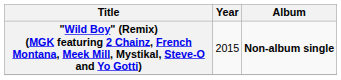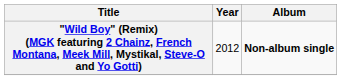(227, 48) 2015 -> (227, 48) 2012
